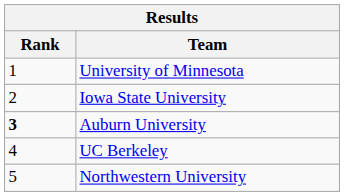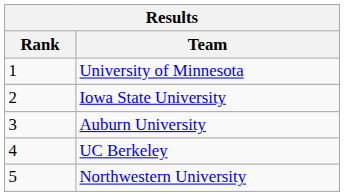(13, 124) bold -> (13, 124) normal
